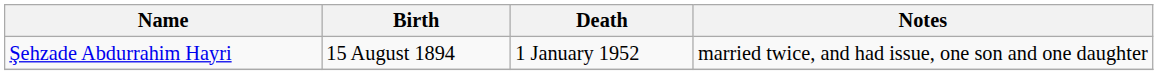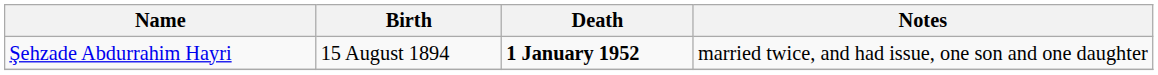(577, 52) normal -> (573, 52) bold
